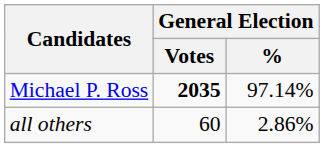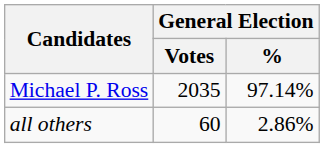(199, 90) bold -> (199, 90) normal
